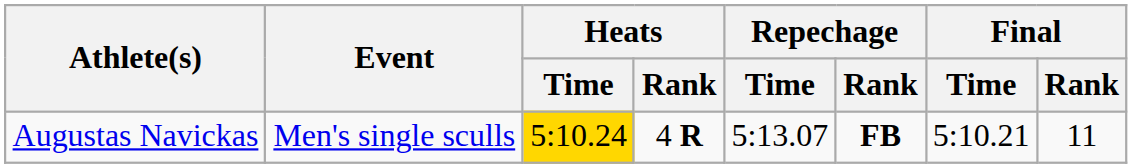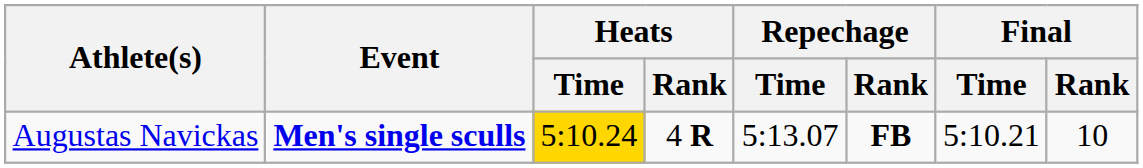(394, 136) normal -> (399, 136) bold
(1082, 136) 11 -> (1092, 136) 10
